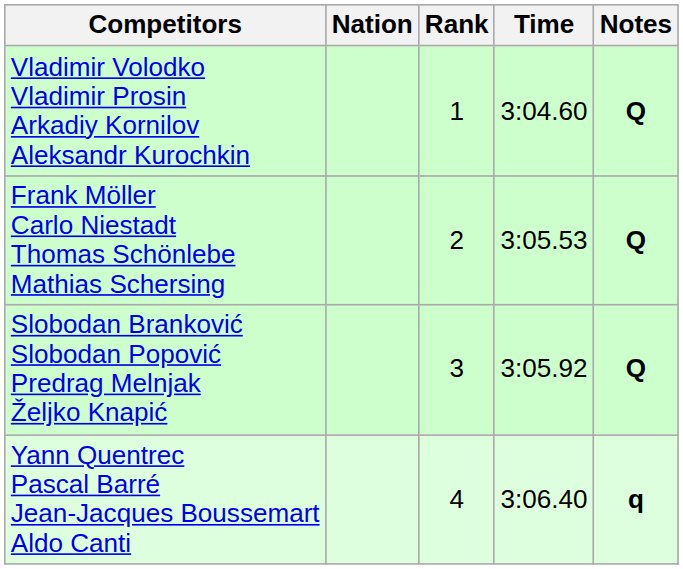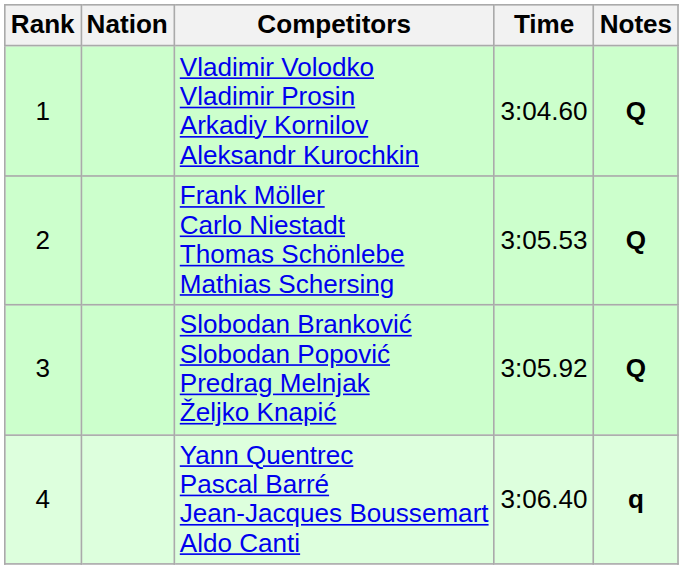columns swapped: (457, 25) <-> (165, 25)
